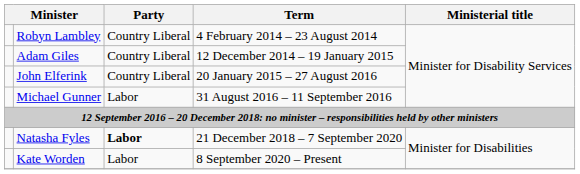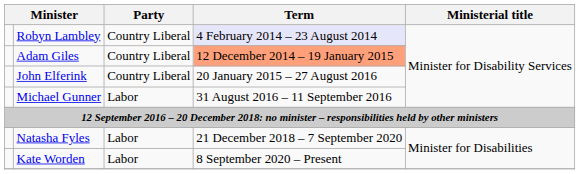(287, 35) no background -> (287, 35) lavender background
(295, 55) no background -> (295, 55) lightsalmon background
(124, 138) bold -> (123, 138) normal
